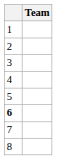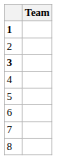(9, 29) normal -> (9, 29) bold
(9, 63) normal -> (9, 63) bold
(9, 113) bold -> (9, 113) normal
